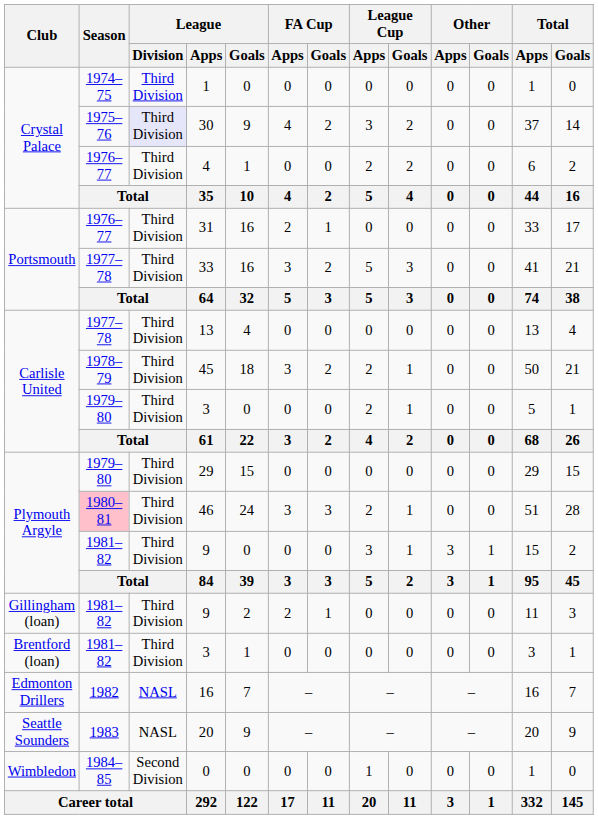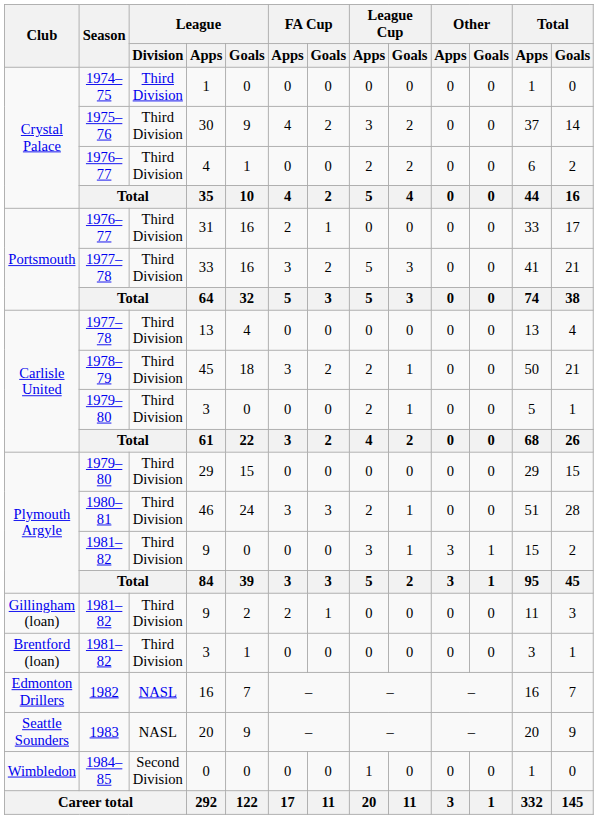(158, 126) lavender background -> (158, 126) no background
(104, 511) pink background -> (104, 511) no background
